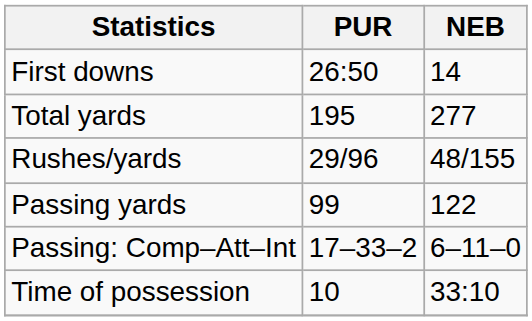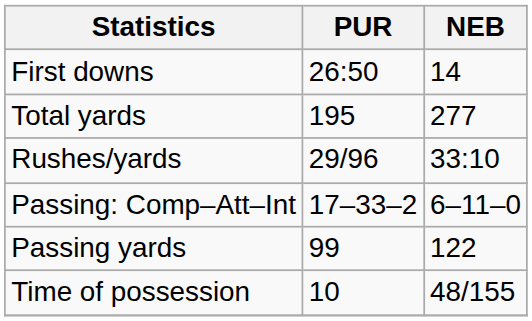(473, 159) 48/155 -> (465, 159) 33:10
rows swapped: (99, 204) <-> (154, 248)
(465, 292) 33:10 -> (473, 292) 48/155
